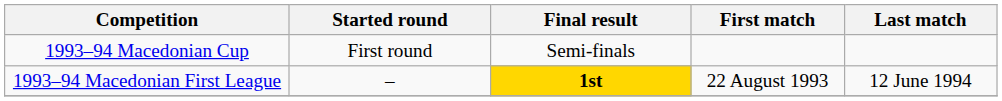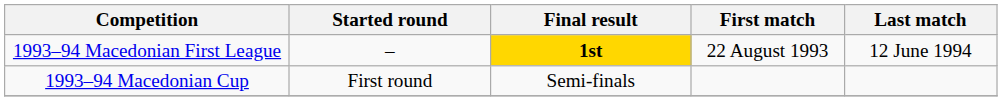rows swapped: (147, 80) <-> (147, 50)
